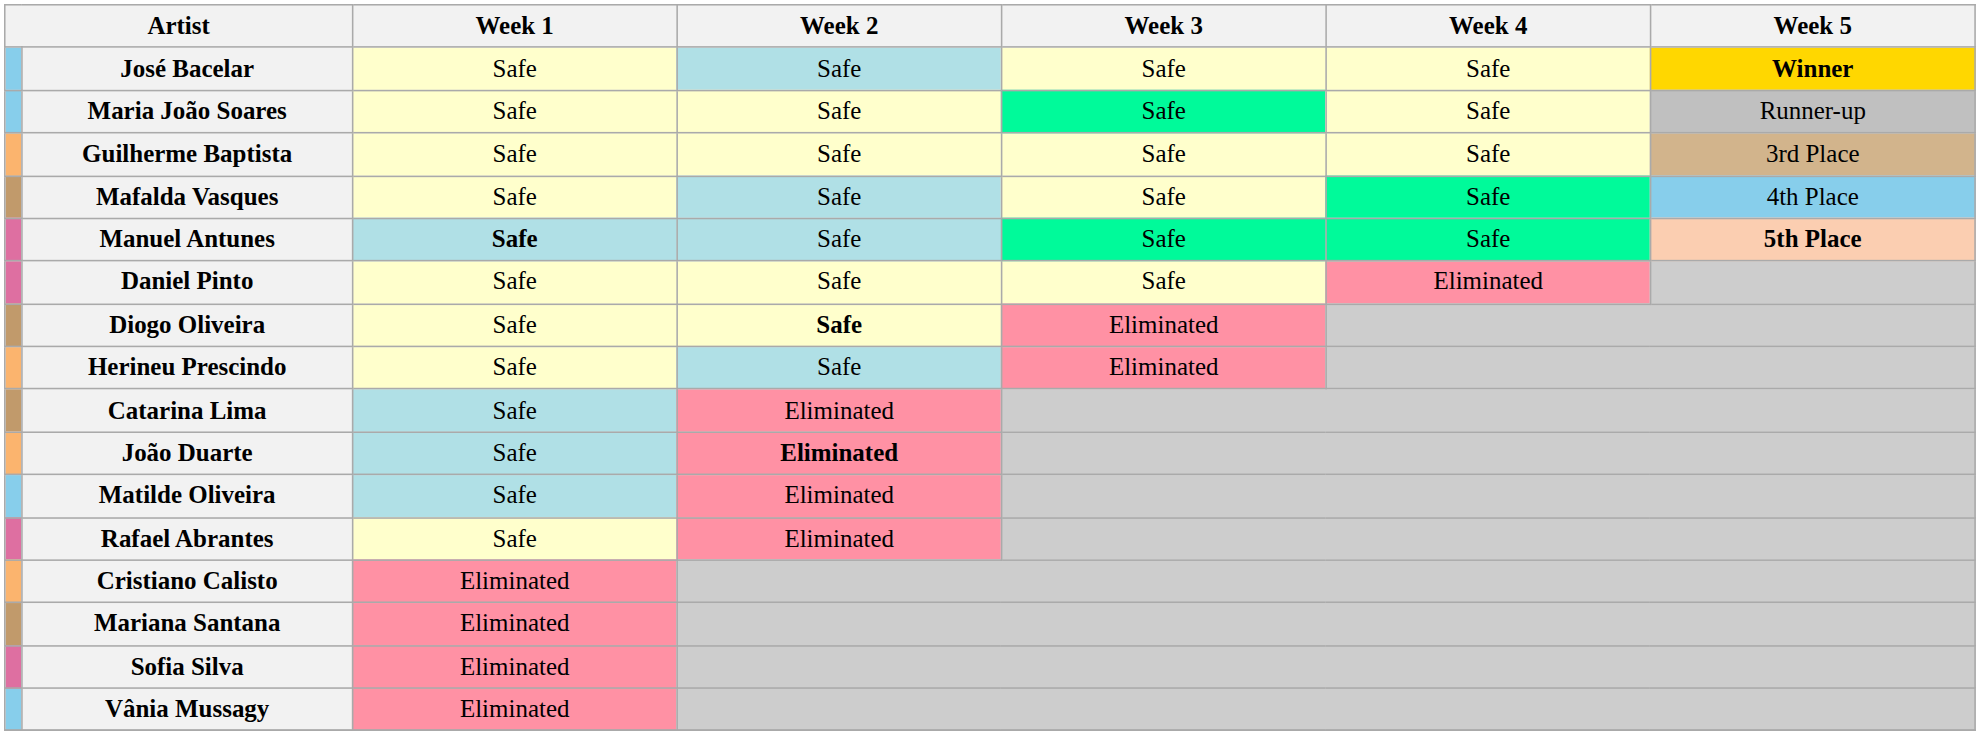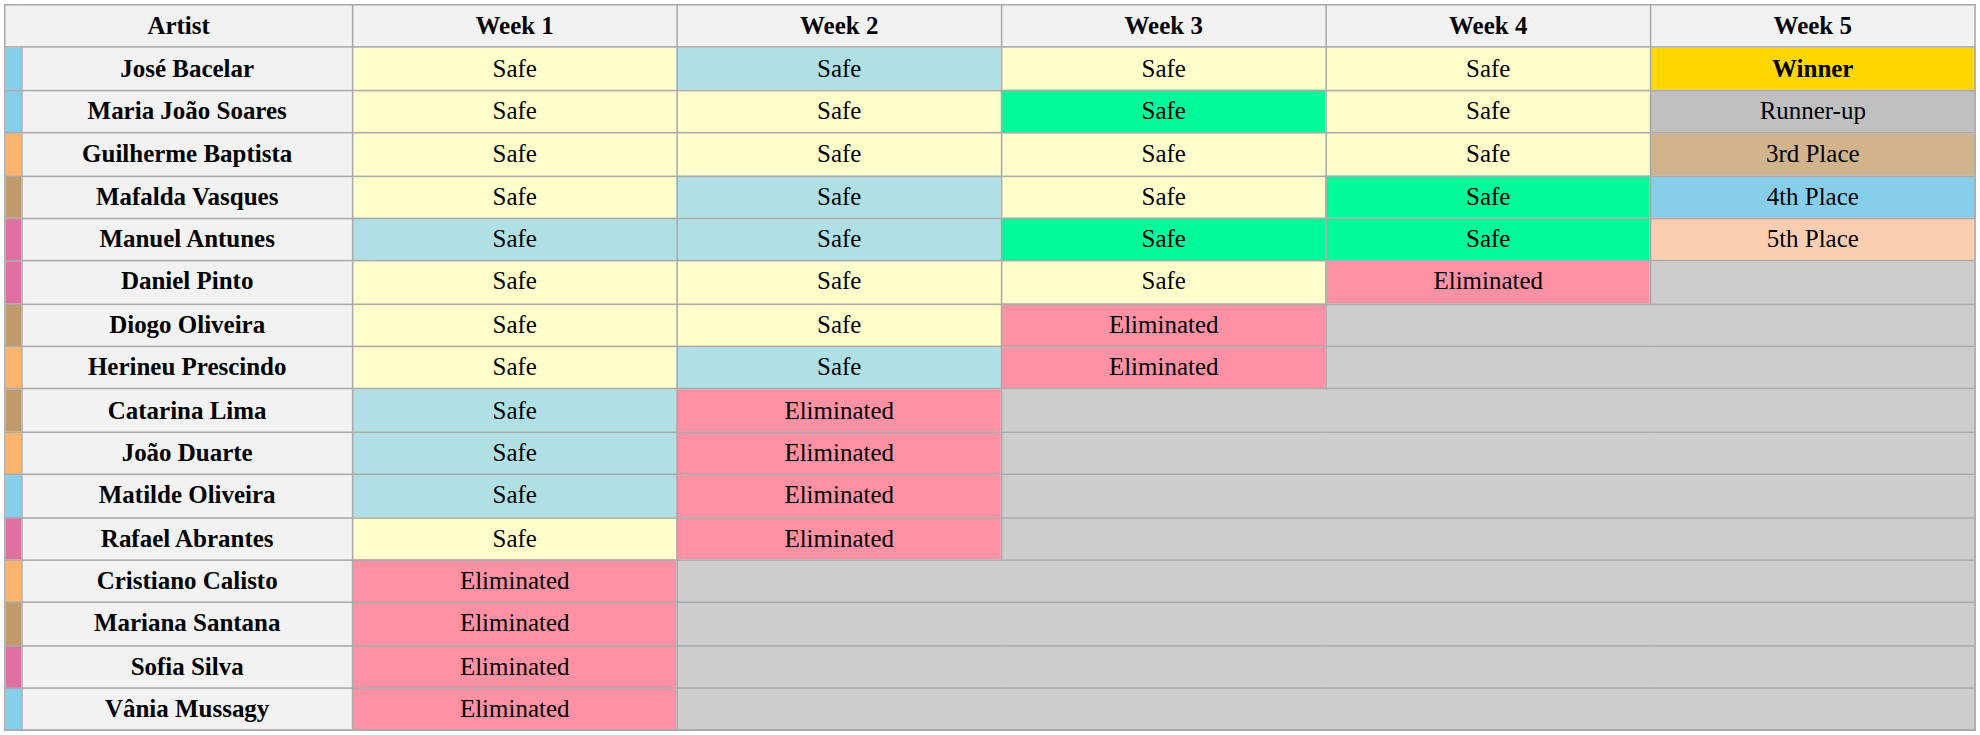(515, 239) bold -> (515, 239) normal
(1813, 239) bold -> (1813, 239) normal
(839, 324) bold -> (839, 324) normal
(839, 452) bold -> (839, 452) normal
